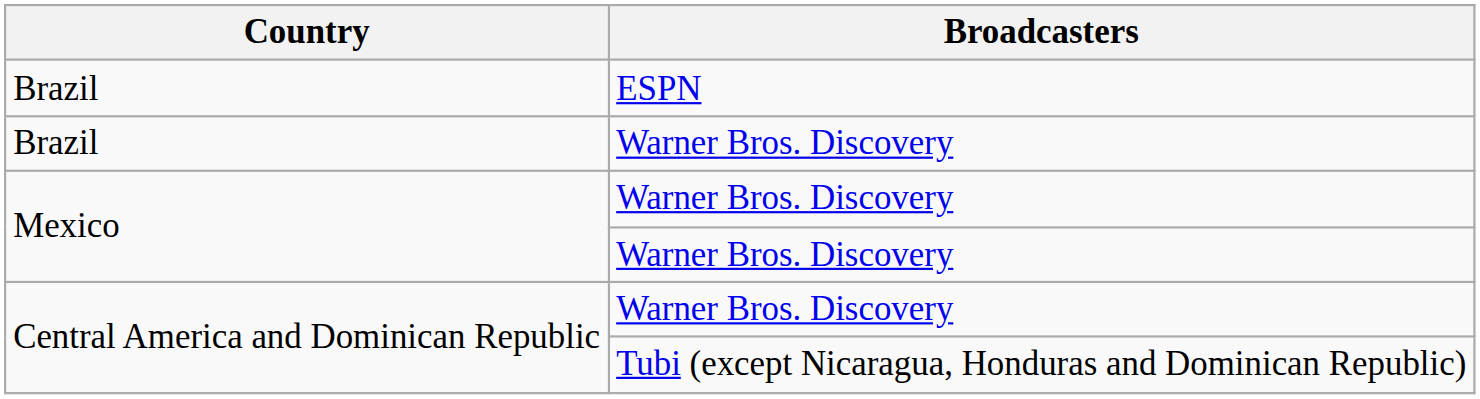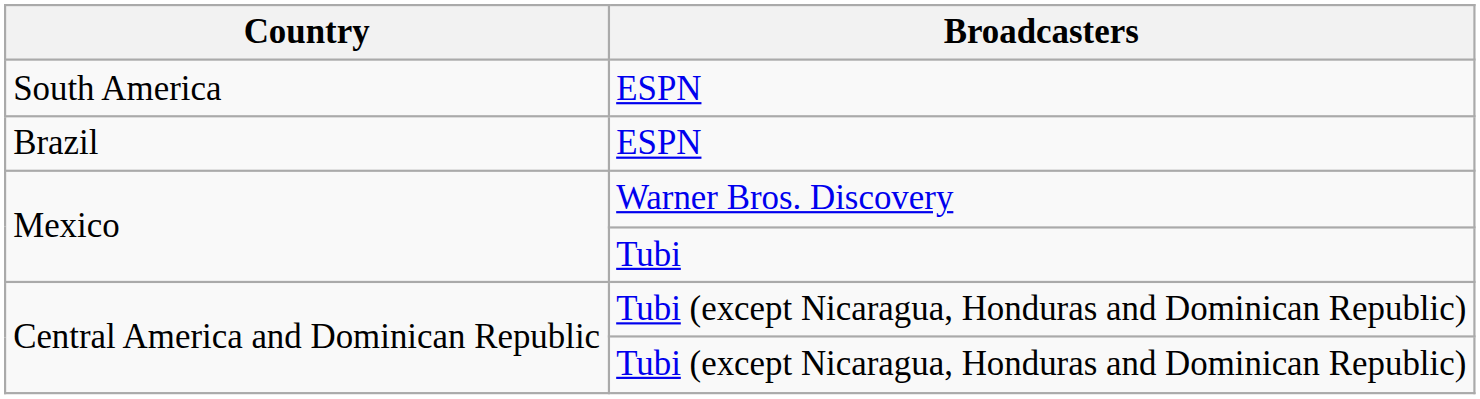(56, 87) Brazil -> (117, 87) South America
(785, 142) Warner Bros. Discovery -> (659, 142) ESPN
(785, 253) Warner Bros. Discovery -> (648, 253) Tubi
(785, 308) Warner Bros. Discovery -> (1041, 308) Tubi (except Nicaragua, Honduras and Dominican Republic)
